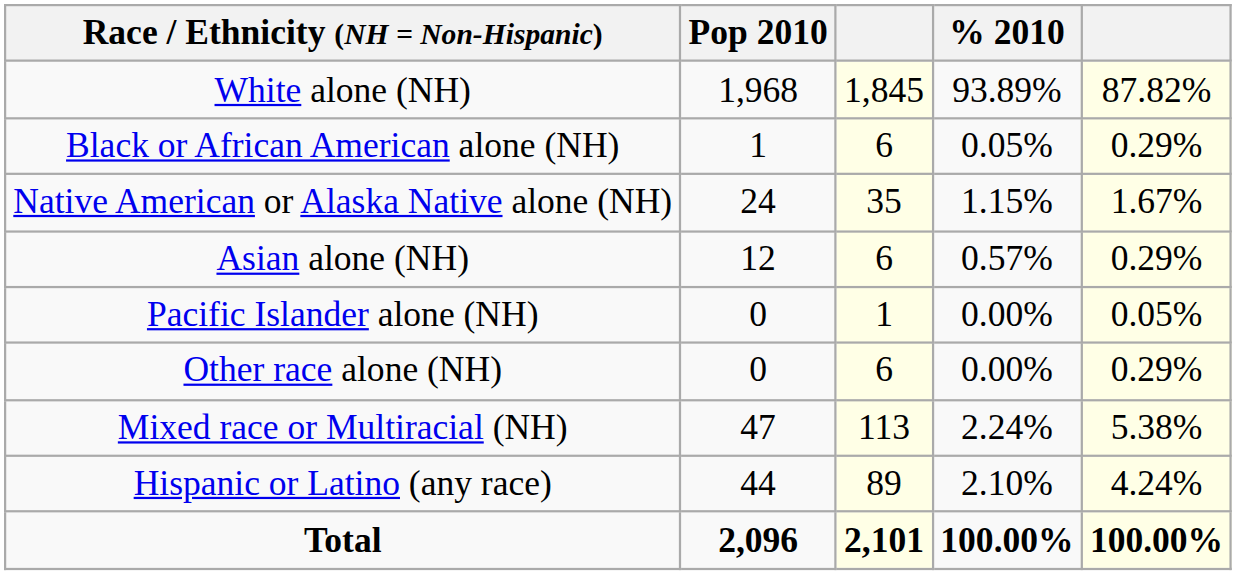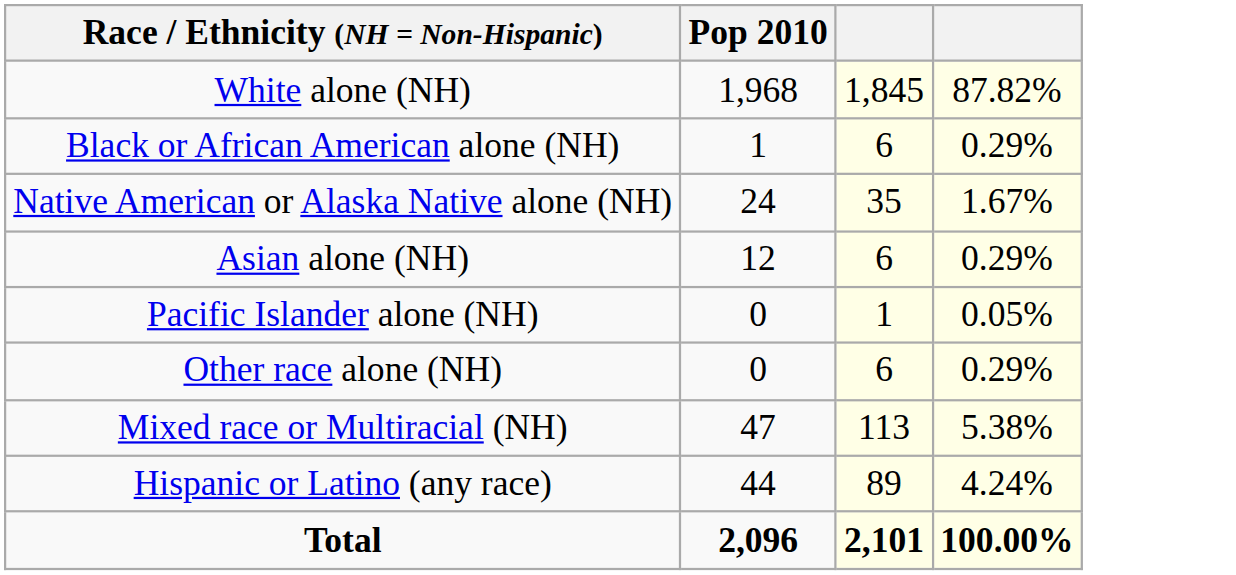- column: (1007, 32)
